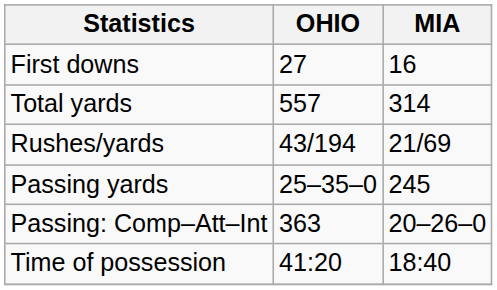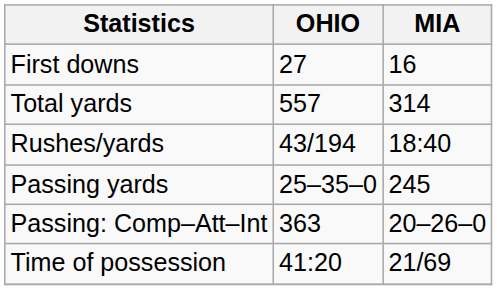(420, 144) 21/69 -> (420, 144) 18:40
(420, 263) 18:40 -> (420, 263) 21/69
